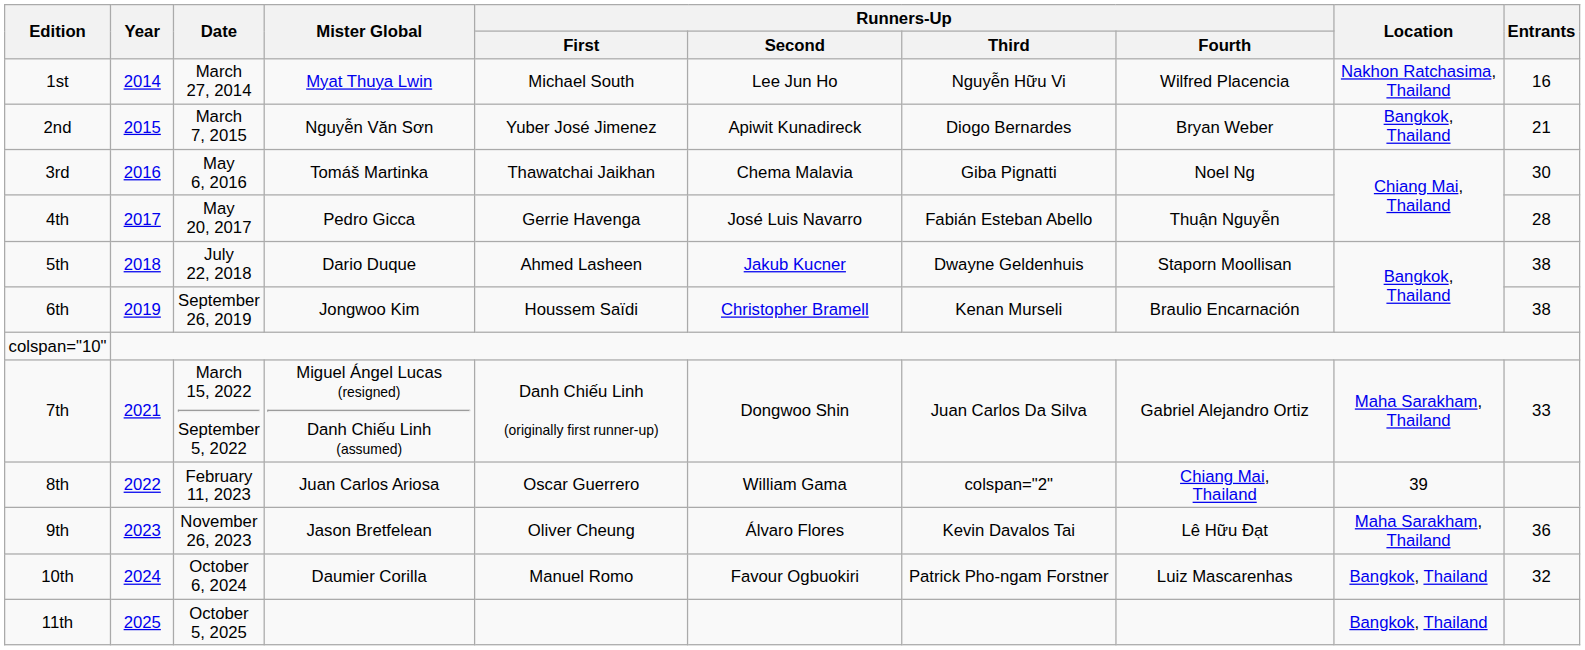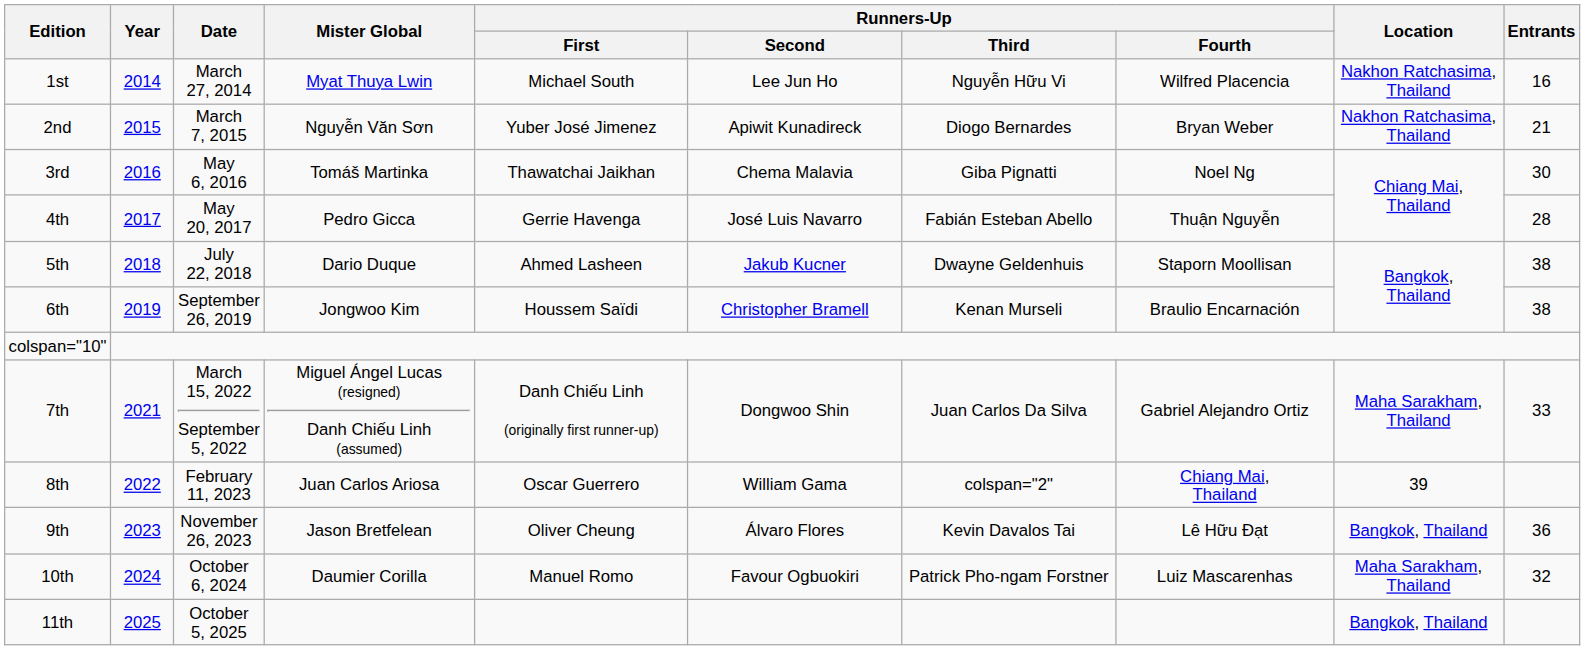(1418, 127) Bangkok, Thailand -> (1418, 127) Nakhon Ratchasima, Thailand
(1418, 531) Maha Sarakham, Thailand -> (1418, 531) Bangkok, Thailand
(1418, 577) Bangkok, Thailand -> (1418, 577) Maha Sarakham, Thailand
